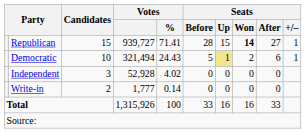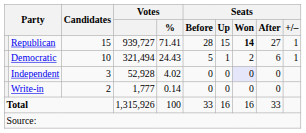(227, 58) khaki background -> (227, 58) no background
(251, 74) no background -> (251, 74) lavender background
